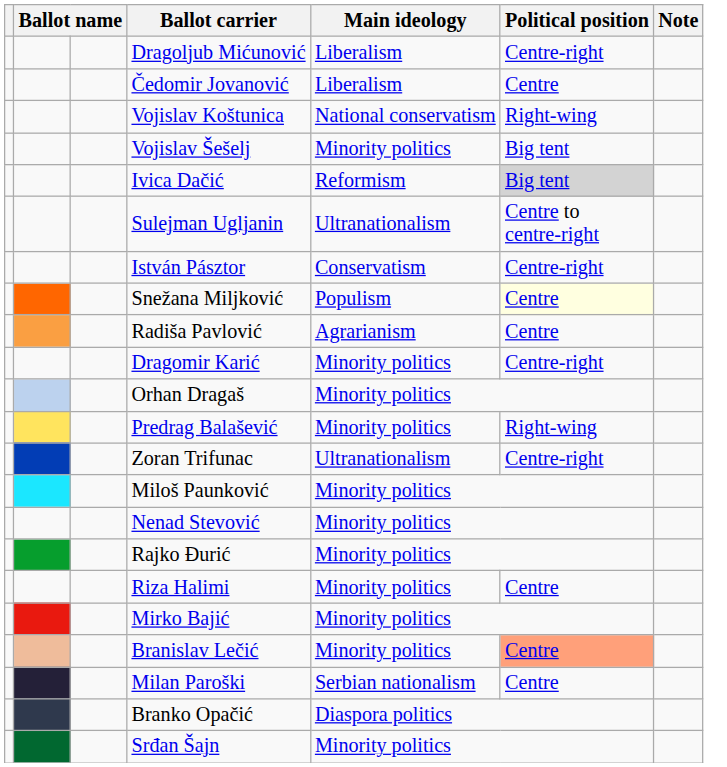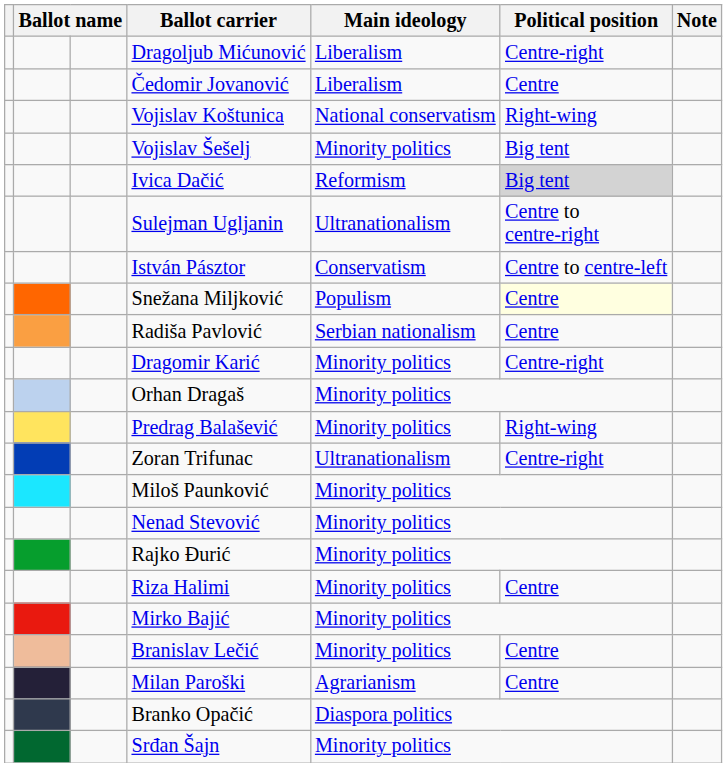(554, 266) Centre-right -> (586, 266) Centre to centre-left
(365, 330) Agrarianism -> (395, 330) Serbian nationalism
(532, 650) lightsalmon background -> (532, 650) no background
(395, 682) Serbian nationalism -> (365, 682) Agrarianism
